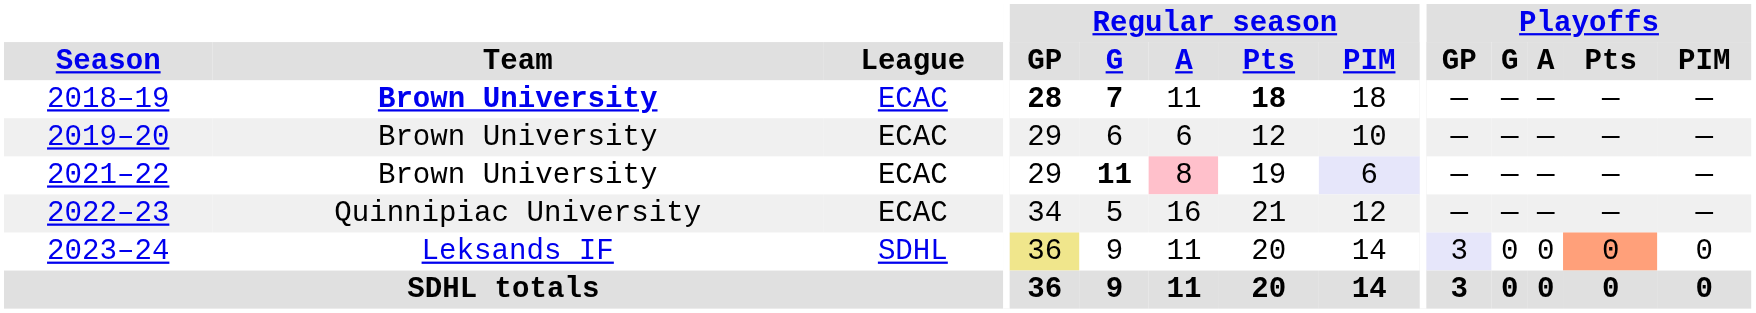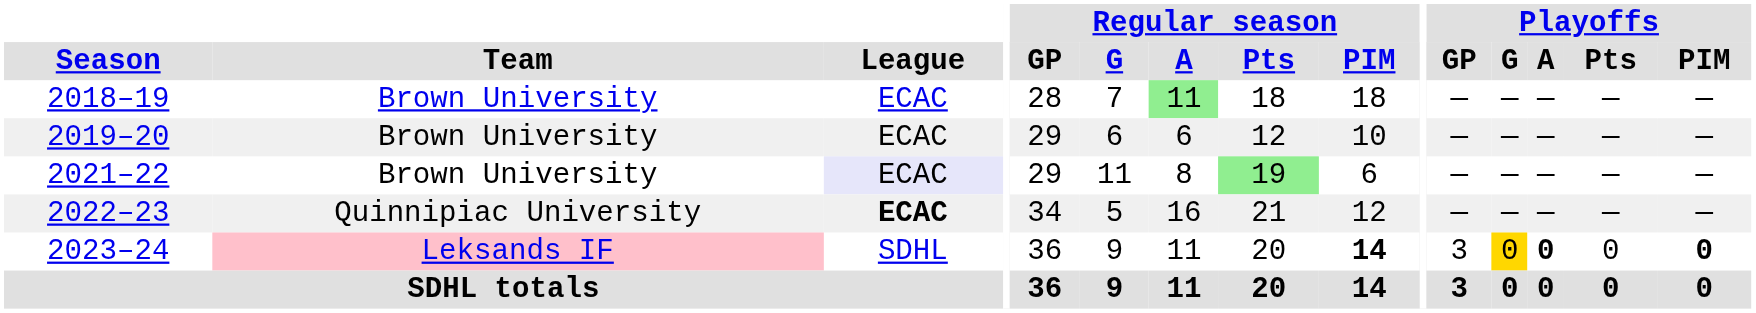(518, 99) bold -> (518, 99) normal
(1045, 99) bold -> (1045, 99) normal
(1114, 99) bold -> (1114, 99) normal
(1184, 99) no background -> (1184, 99) lightgreen background
(1269, 99) bold -> (1269, 99) normal
(913, 175) no background -> (913, 175) lavender background
(1114, 175) bold -> (1114, 175) normal
(1184, 175) pink background -> (1184, 175) no background
(1269, 175) no background -> (1269, 175) lightgreen background
(1369, 175) lavender background -> (1369, 175) no background
(913, 213) normal -> (913, 213) bold
(518, 252) no background -> (518, 252) pink background
(1045, 252) khaki background -> (1045, 252) no background
(1369, 252) normal -> (1369, 252) bold
(1459, 252) lavender background -> (1459, 252) no background
(1510, 252) no background -> (1510, 252) gold background
(1546, 252) normal -> (1546, 252) bold
(1611, 252) lightsalmon background -> (1611, 252) no background
(1704, 252) normal -> (1704, 252) bold
